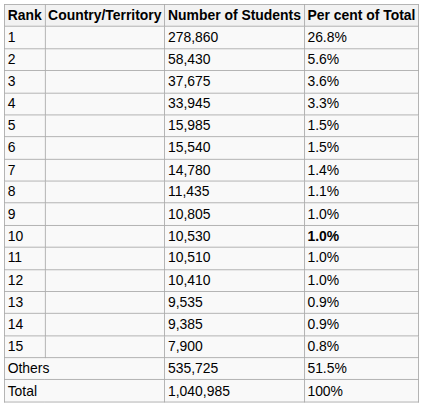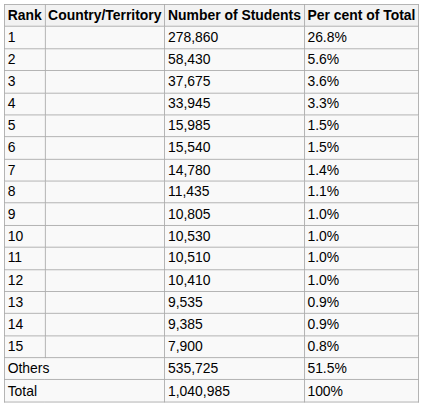(323, 236) bold -> (323, 236) normal
